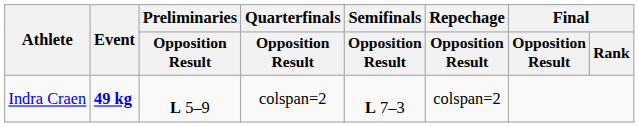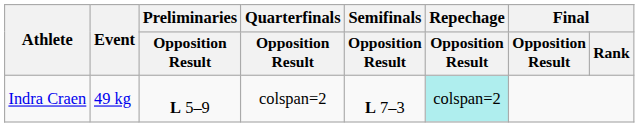(113, 99) bold -> (112, 99) normal
(467, 99) no background -> (467, 99) paleturquoise background
